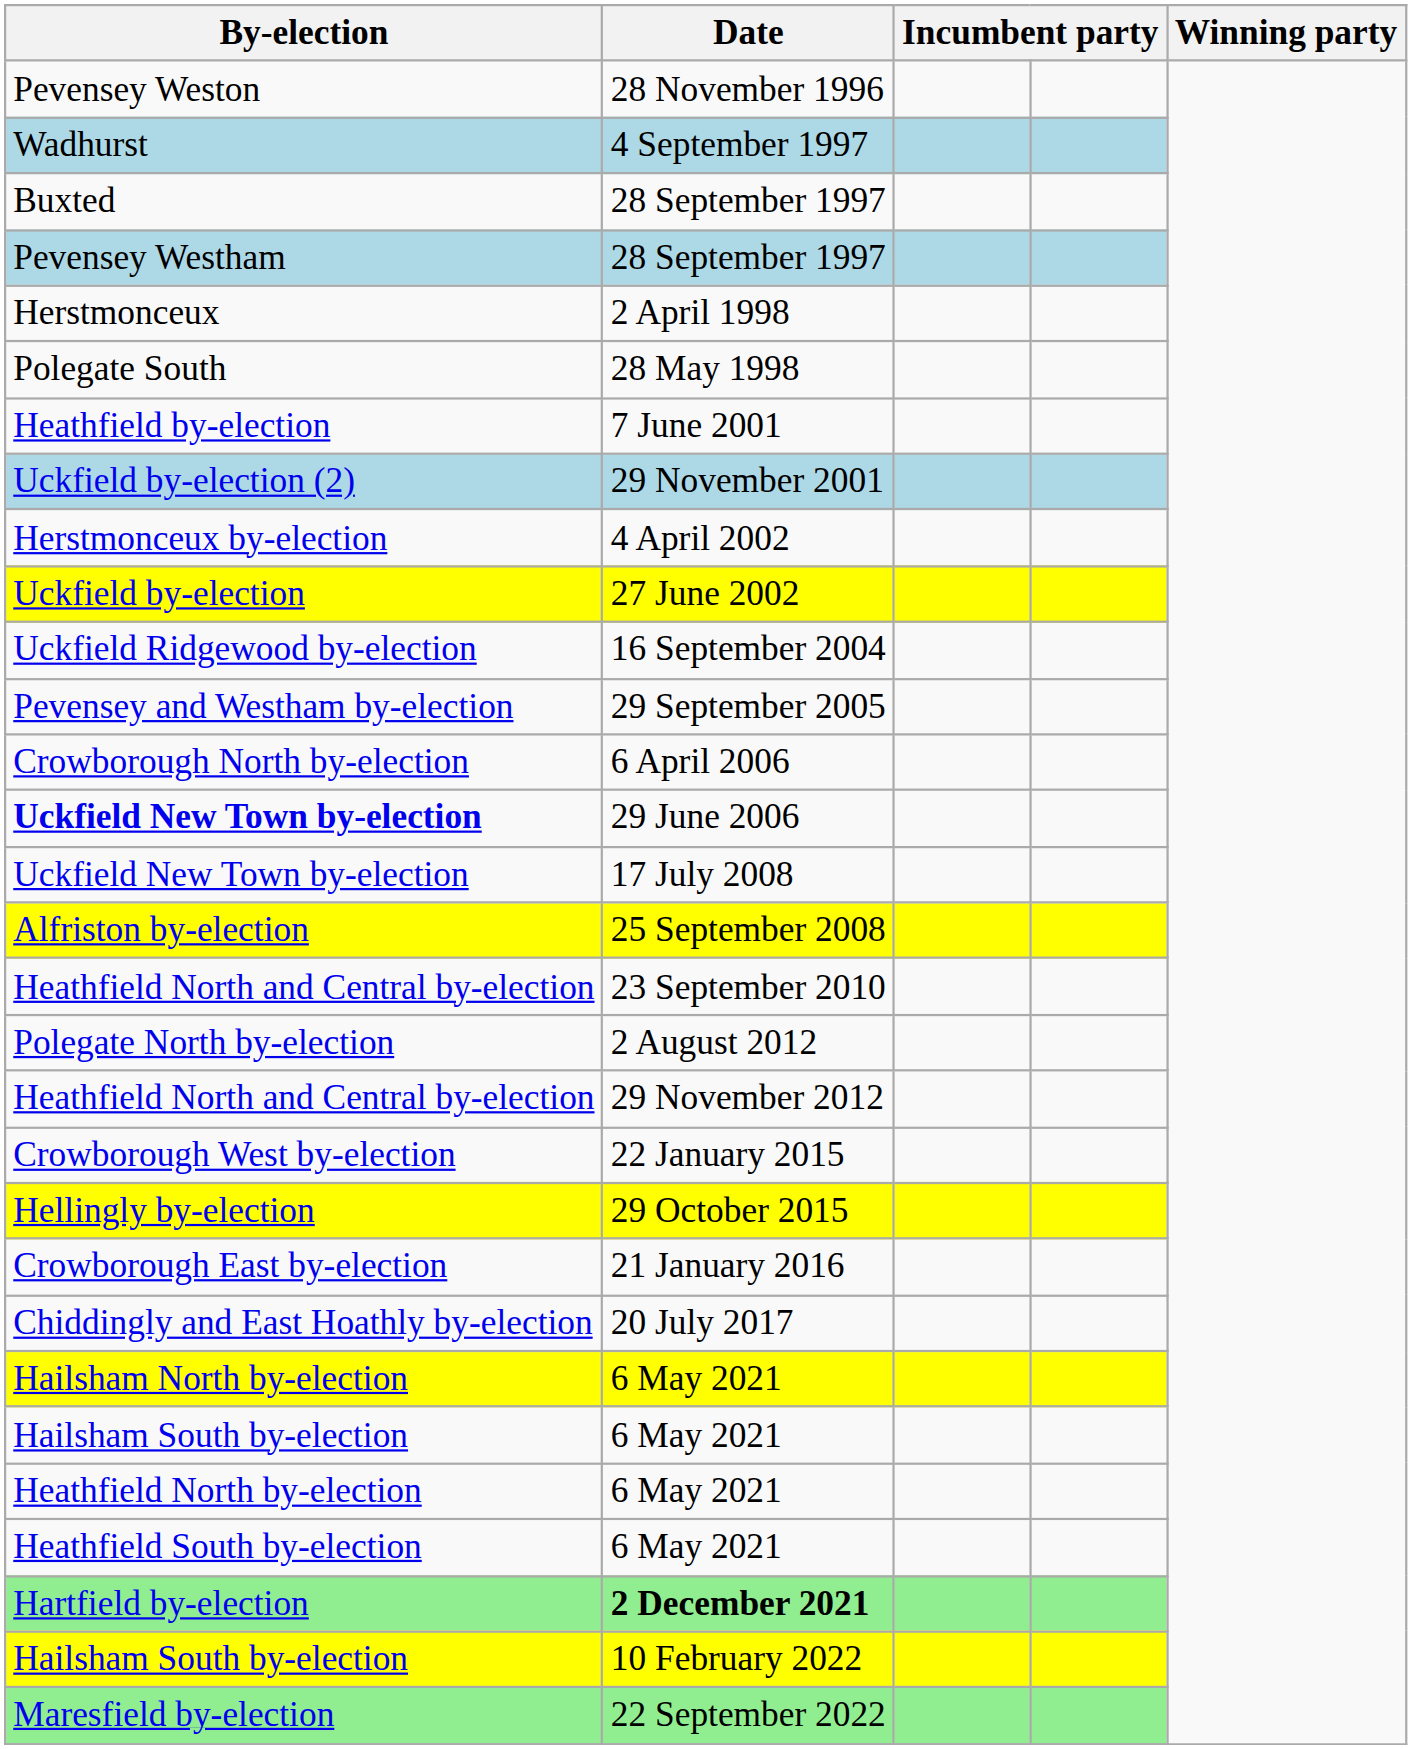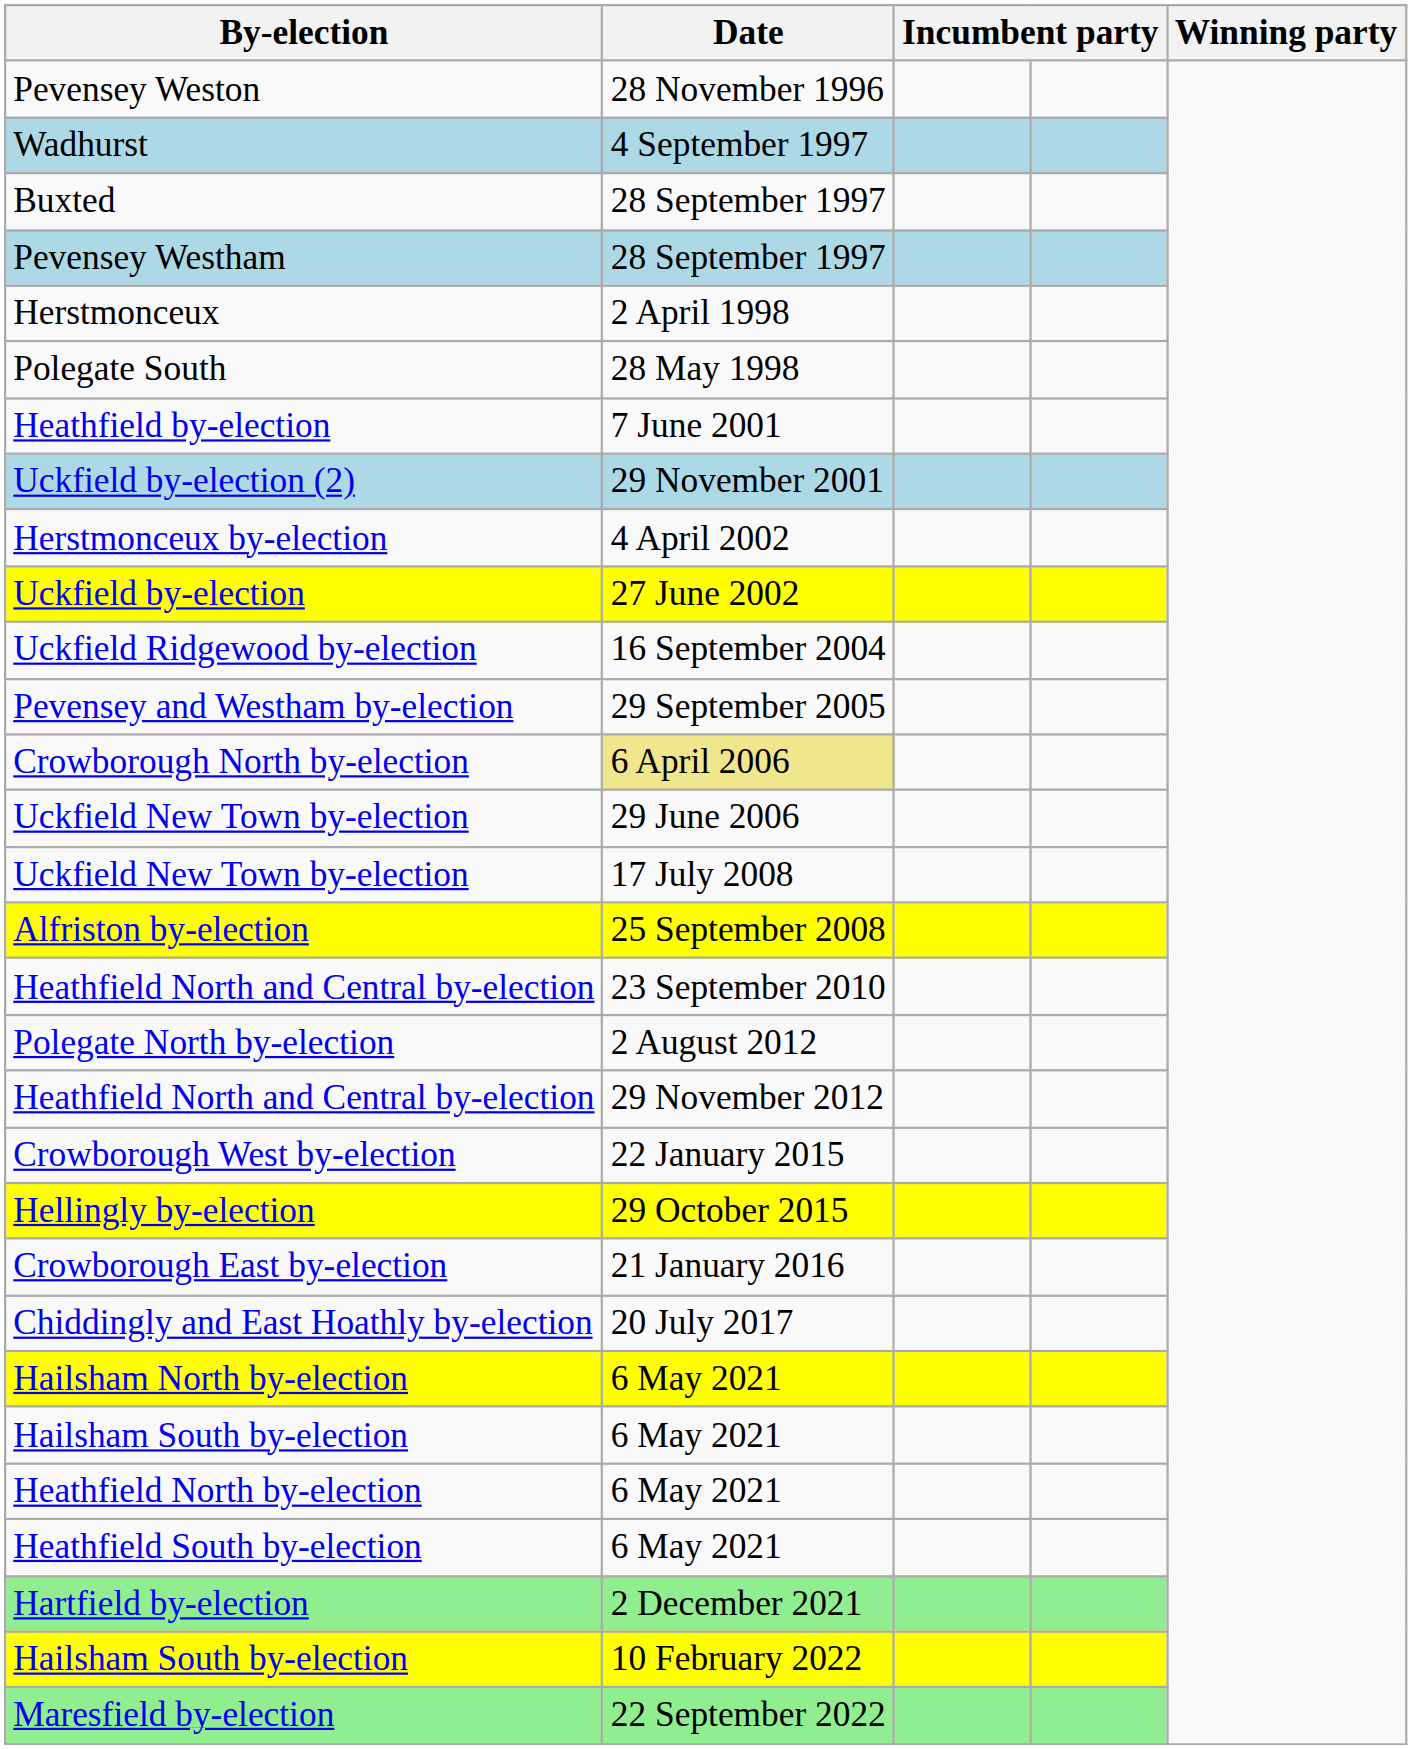(700, 761) no background -> (700, 761) khaki background
(248, 817) bold -> (241, 817) normal
(740, 1602) bold -> (736, 1602) normal
